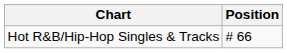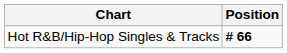(239, 36) normal -> (239, 36) bold
